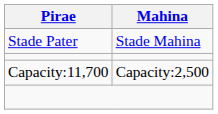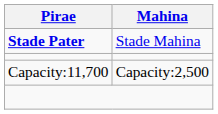(43, 41) normal -> (46, 41) bold
